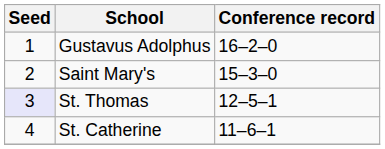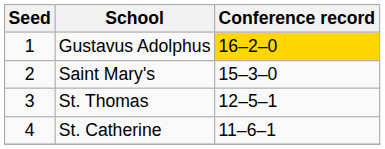(248, 46) no background -> (248, 46) gold background
(30, 102) lavender background -> (30, 102) no background
